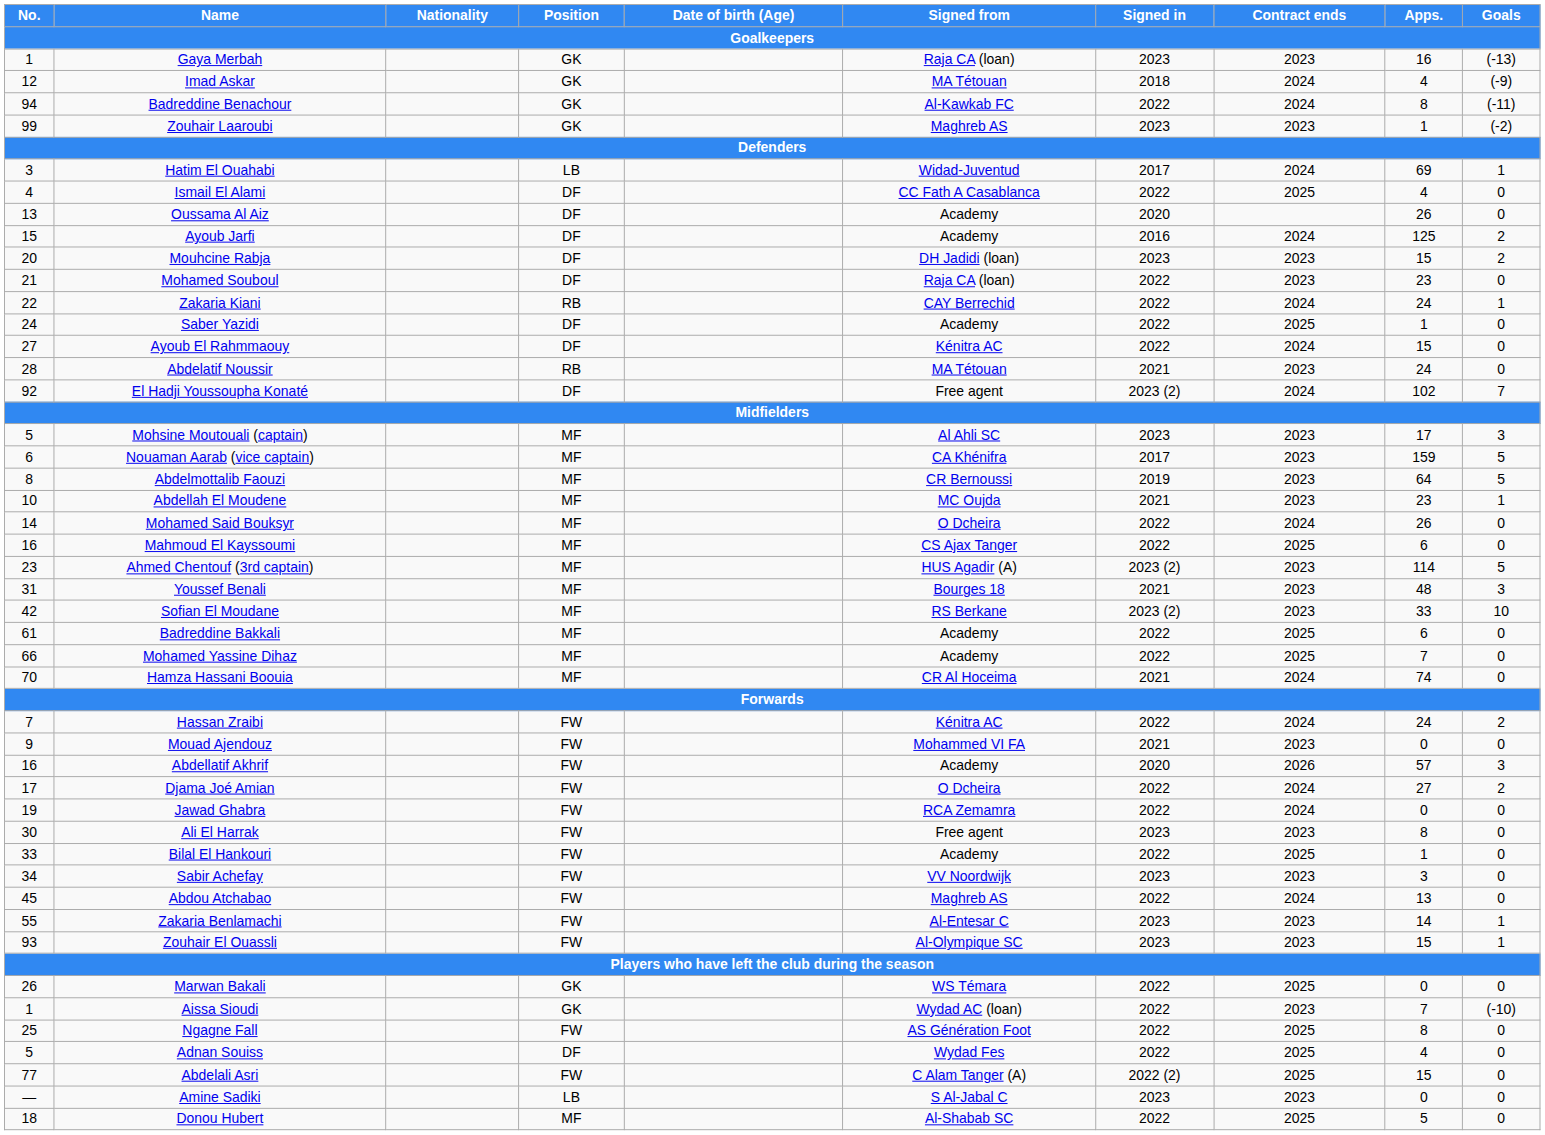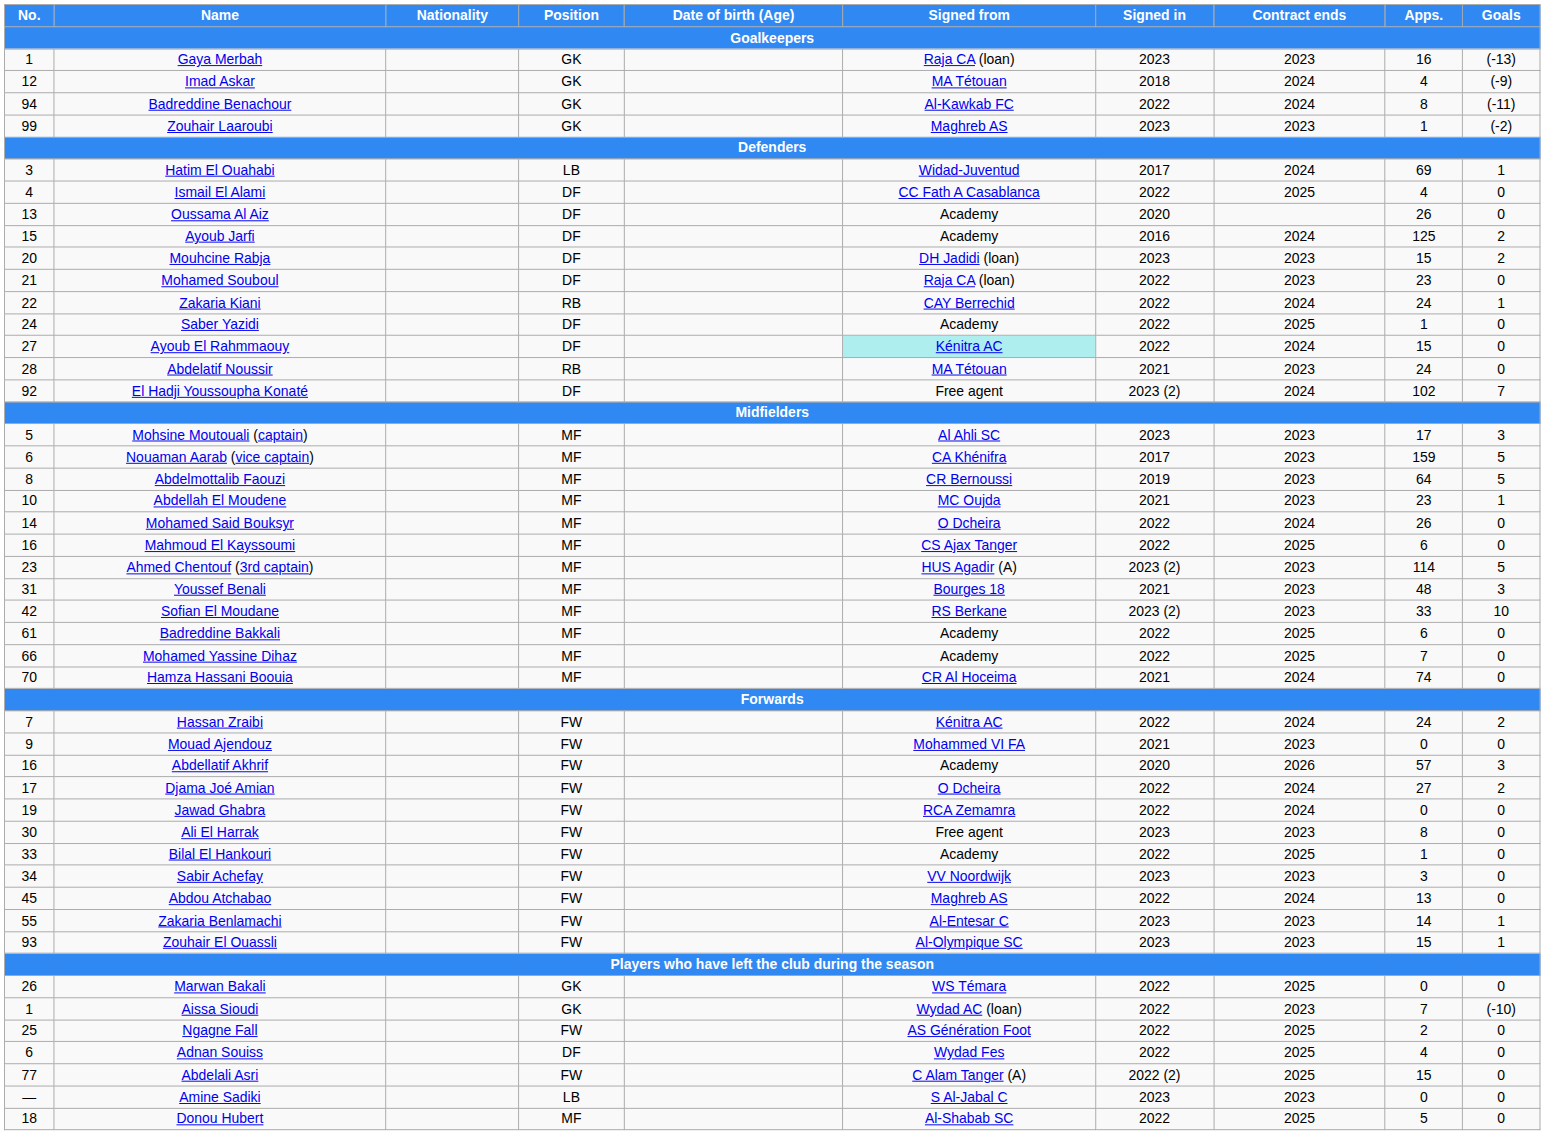(969, 347) no background -> (969, 347) paleturquoise background
(1424, 1031) 8 -> (1424, 1031) 2
(29, 1053) 5 -> (29, 1053) 6
